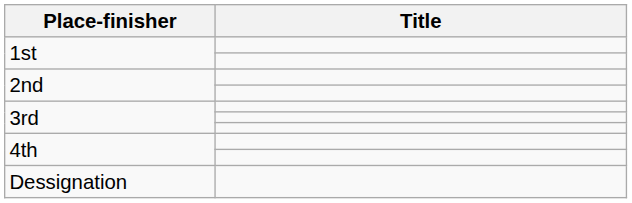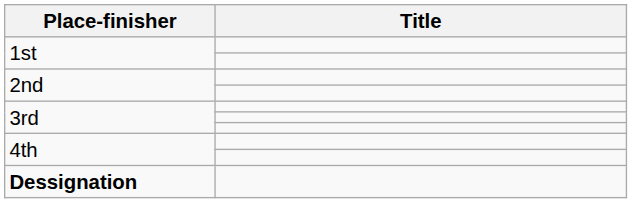(68, 182) normal -> (73, 182) bold
